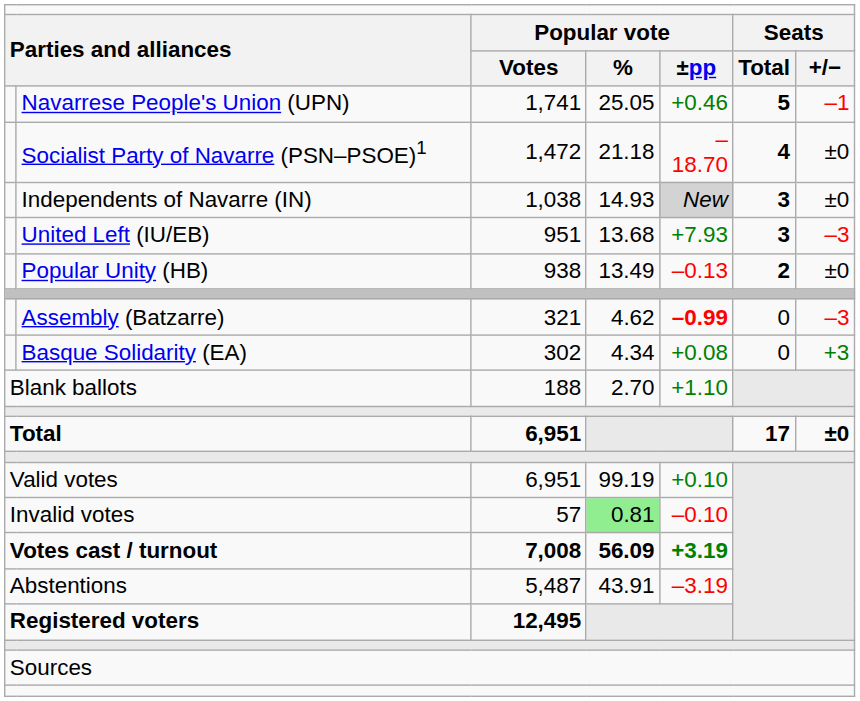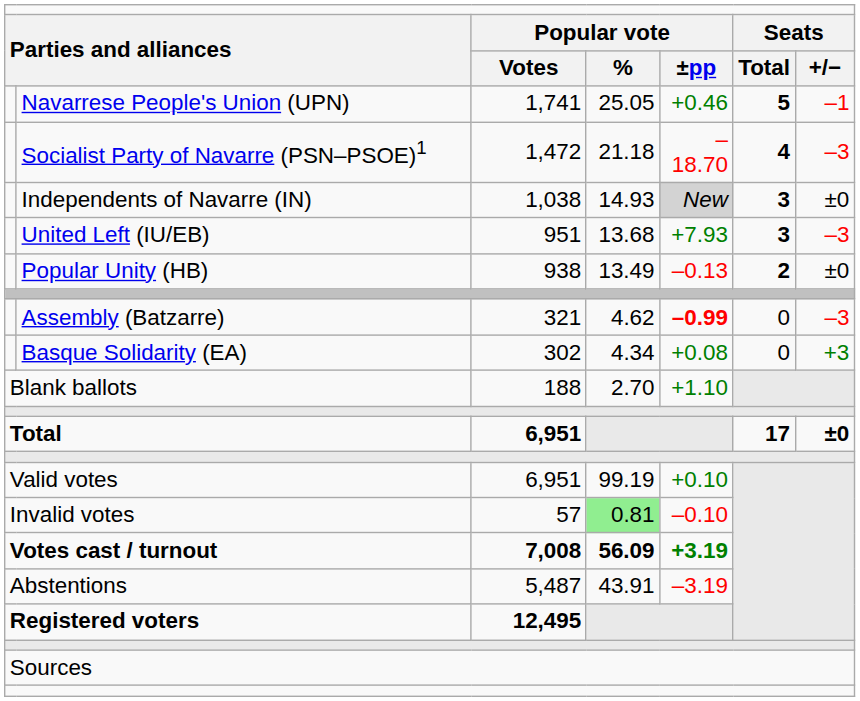(837, 151) ±0 -> (837, 151) –3
